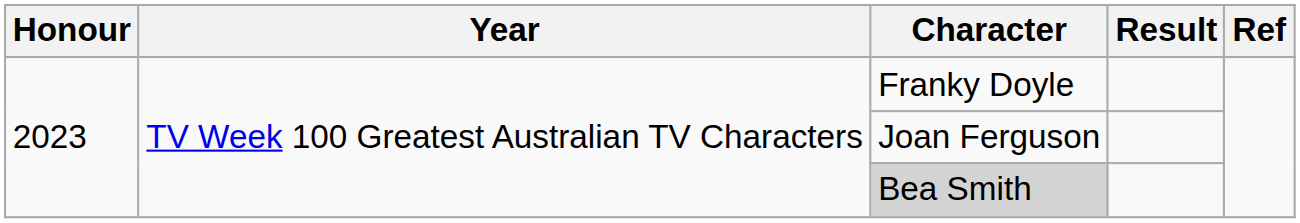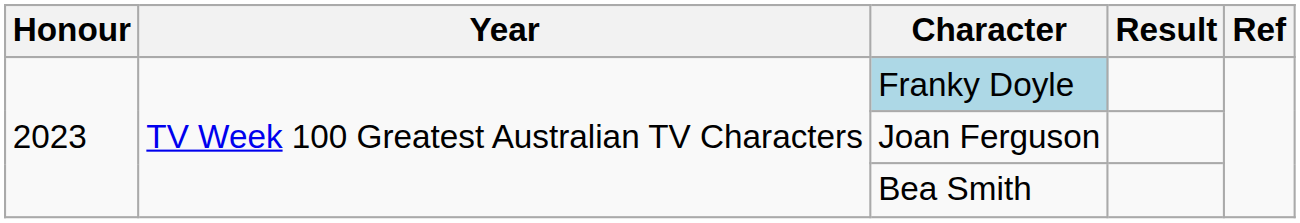(976, 83) no background -> (976, 83) lightblue background
(955, 189) lightgrey background -> (955, 189) no background
